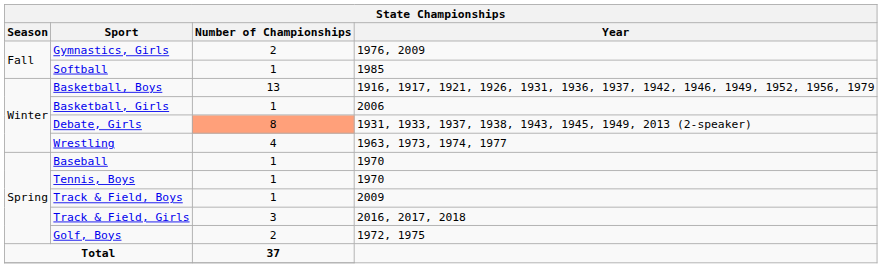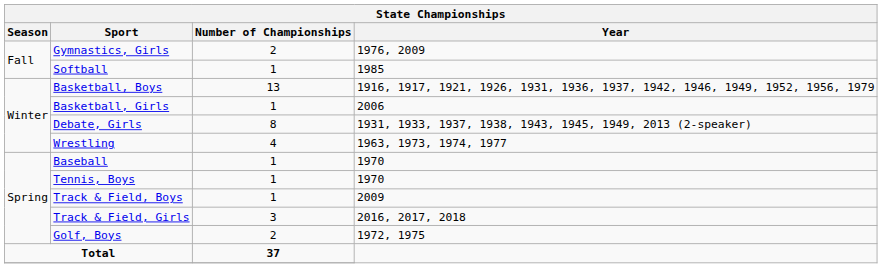(273, 124) lightsalmon background -> (273, 124) no background
